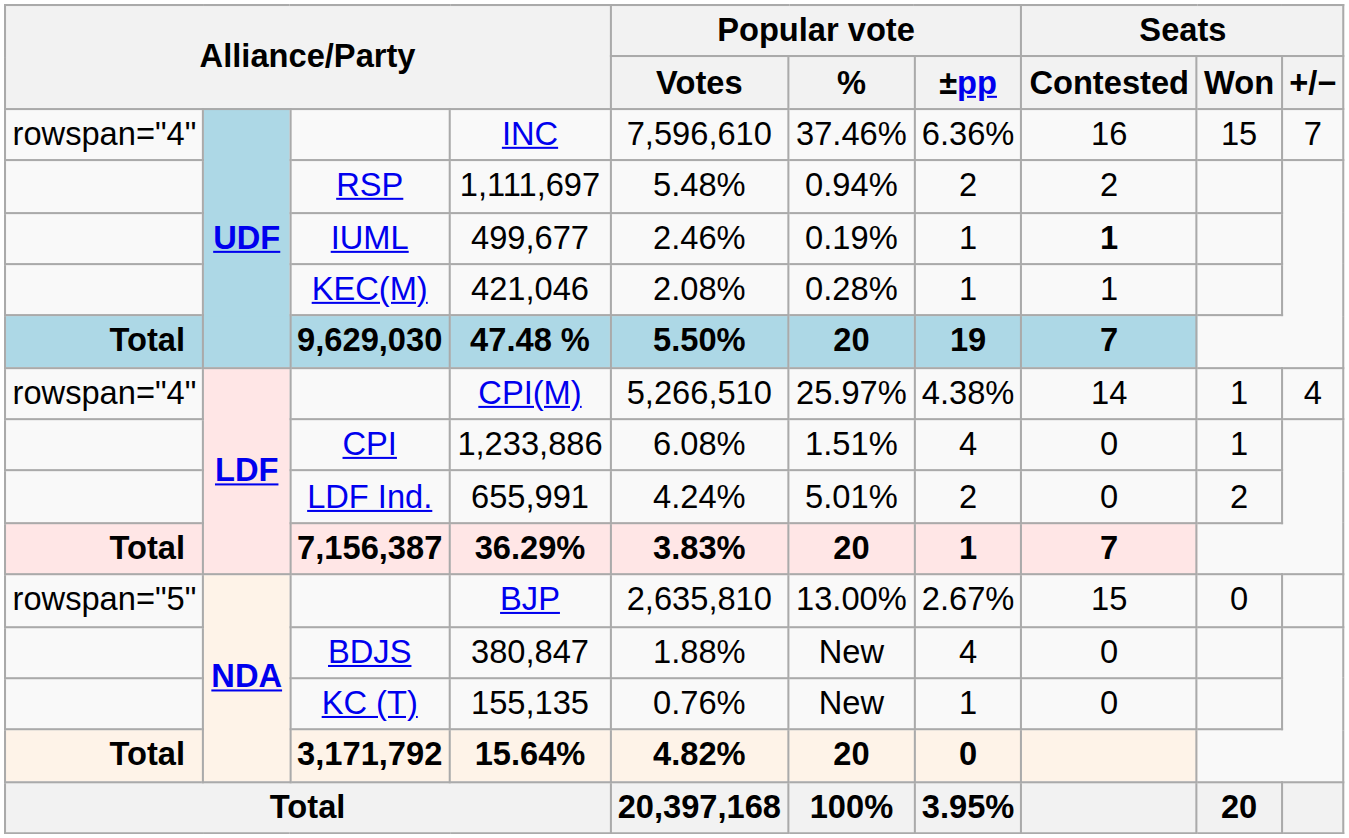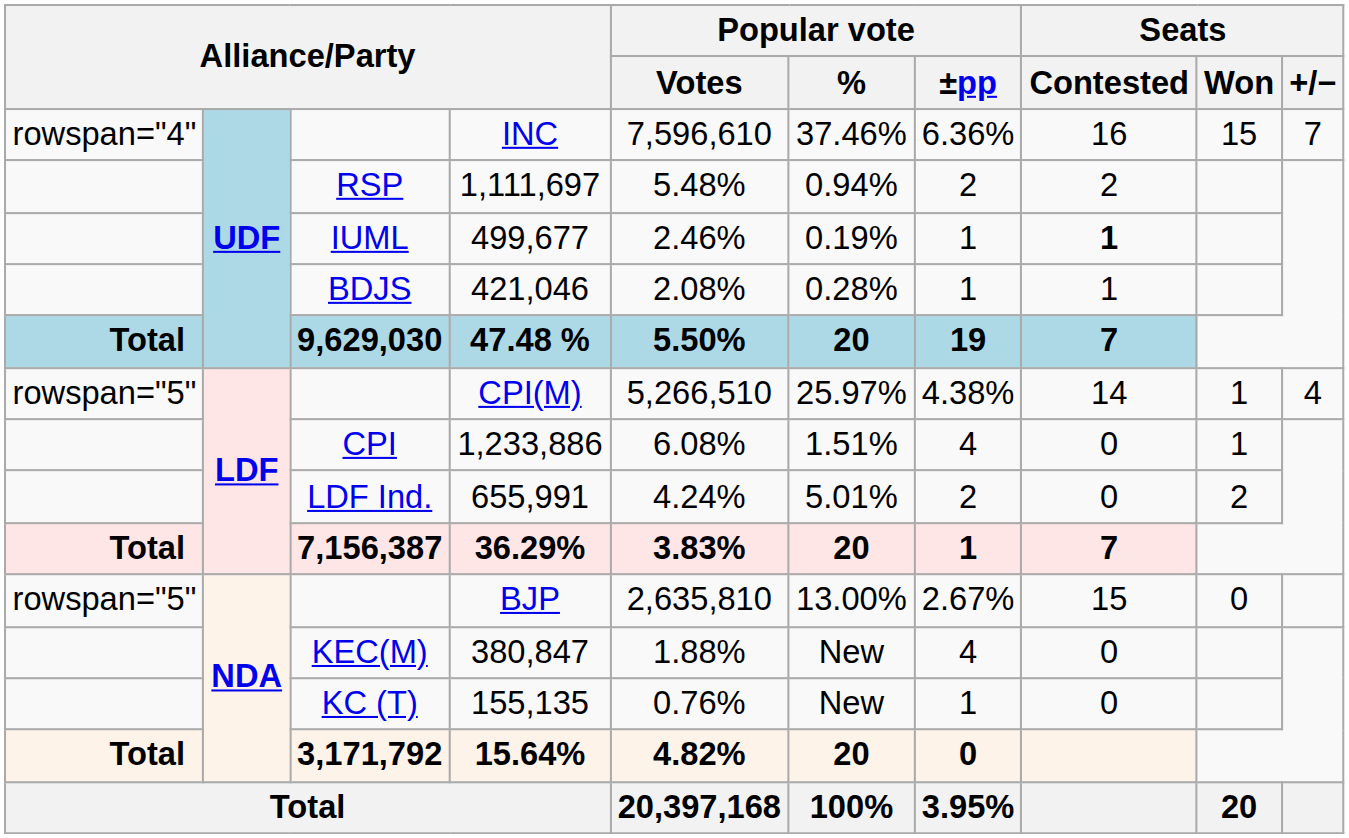(370, 289) KEC(M) -> (370, 289) BDJS
(104, 392) rowspan="4" -> (104, 392) rowspan="5"
(370, 651) BDJS -> (370, 651) KEC(M)
